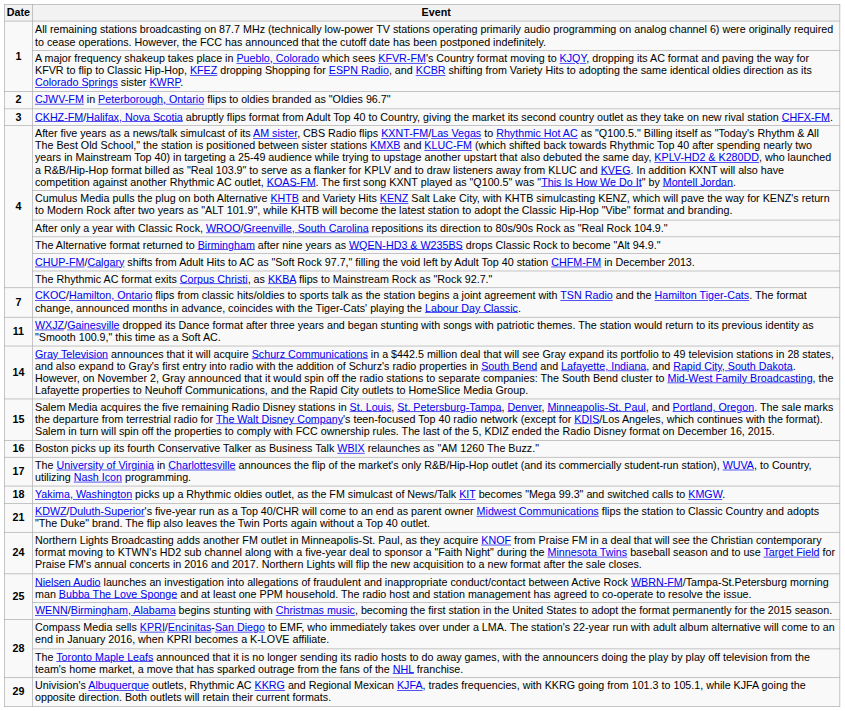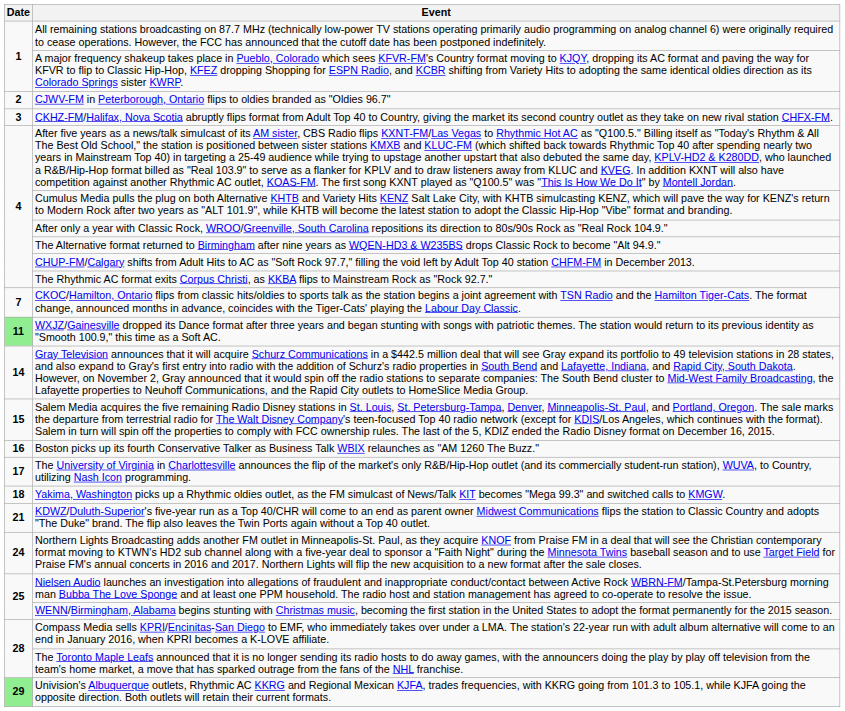(18, 331) no background -> (18, 331) lightgreen background
(18, 692) no background -> (18, 692) lightgreen background
